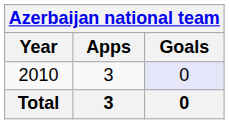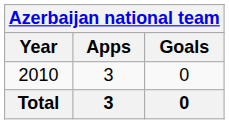(184, 75) lavender background -> (184, 75) no background
